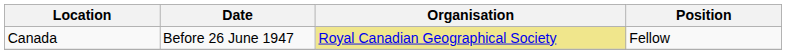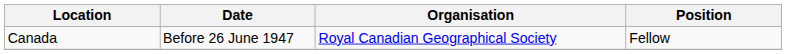(437, 37) khaki background -> (437, 37) no background
